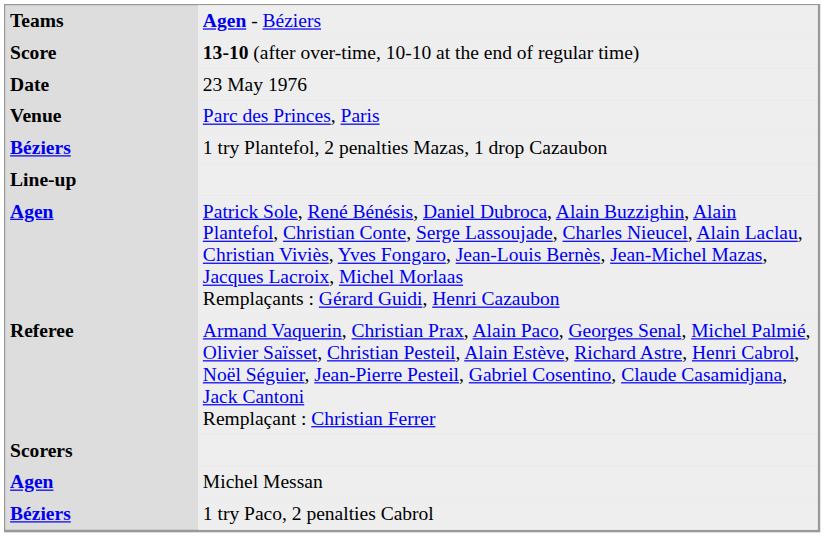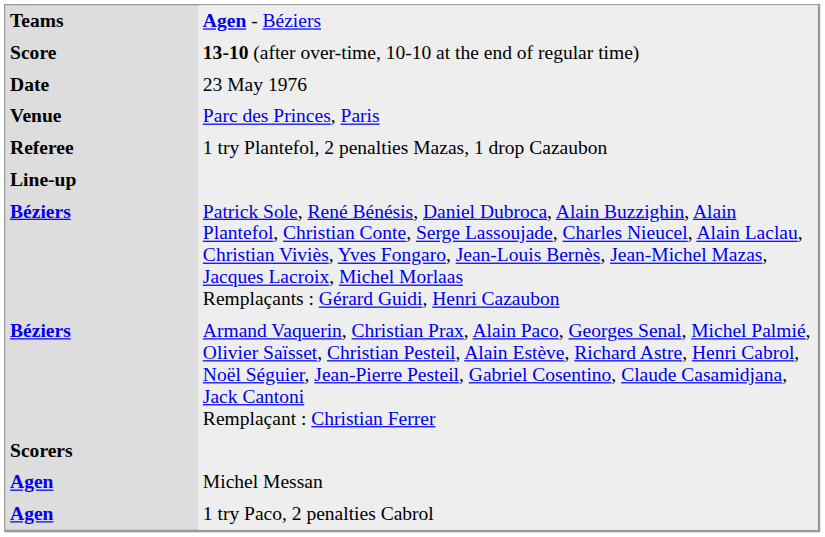(40, 147) Béziers -> (42, 147) Referee
(32, 211) Agen -> (40, 211) Béziers
(42, 330) Referee -> (40, 330) Béziers
(40, 513) Béziers -> (32, 513) Agen
